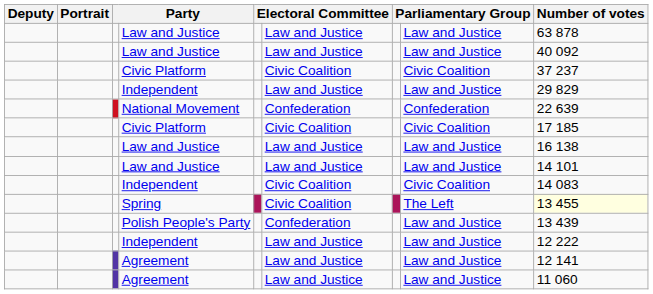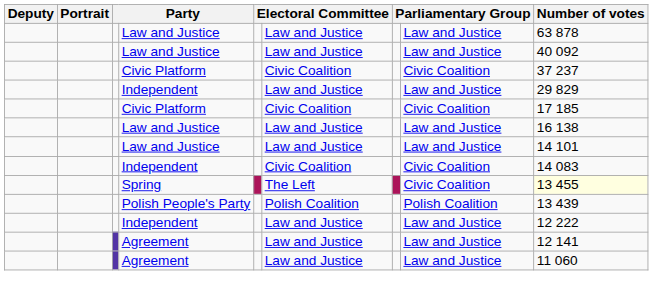- row: (31, 109)
(308, 203) Civic Coalition -> (290, 184) The Left
(428, 203) The Left -> (447, 184) Civic Coalition
(308, 222) Confederation -> (312, 203) Polish Coalition
(452, 222) Law and Justice -> (450, 203) Polish Coalition
